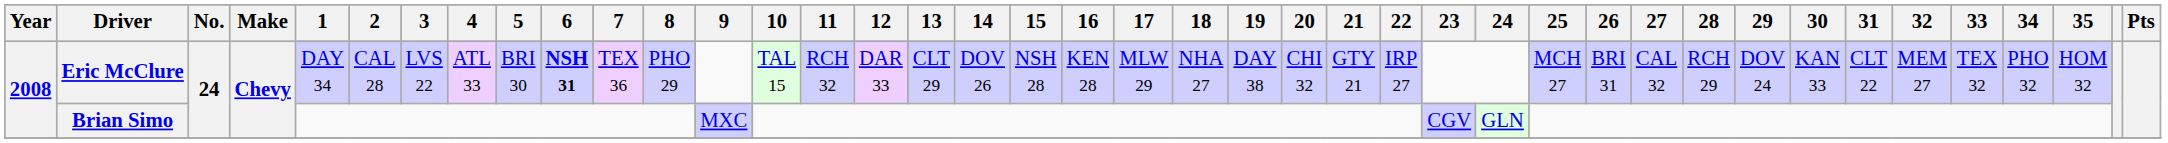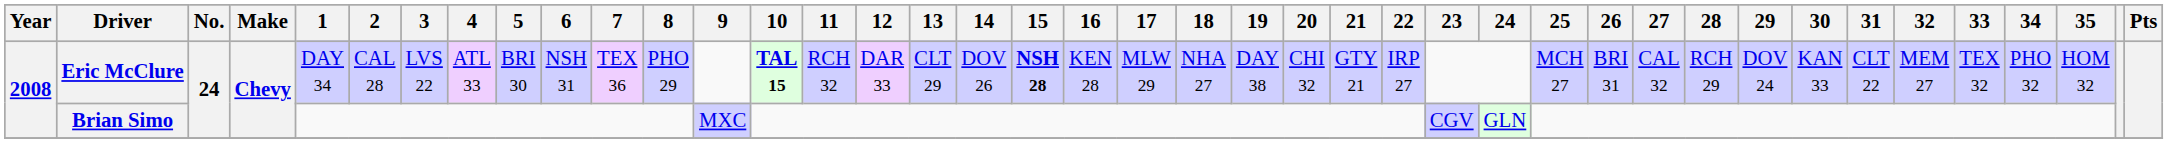(567, 71) bold -> (566, 70) normal
(777, 70) normal -> (777, 71) bold
(1036, 70) normal -> (1038, 71) bold
